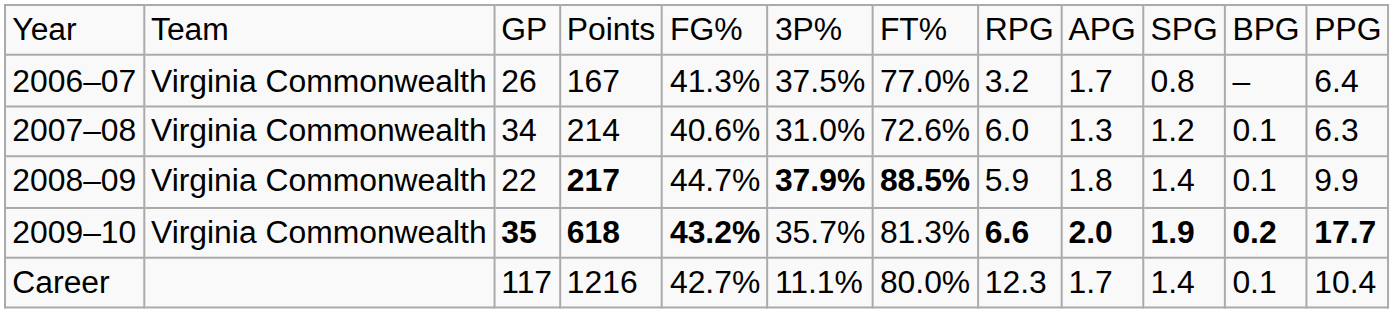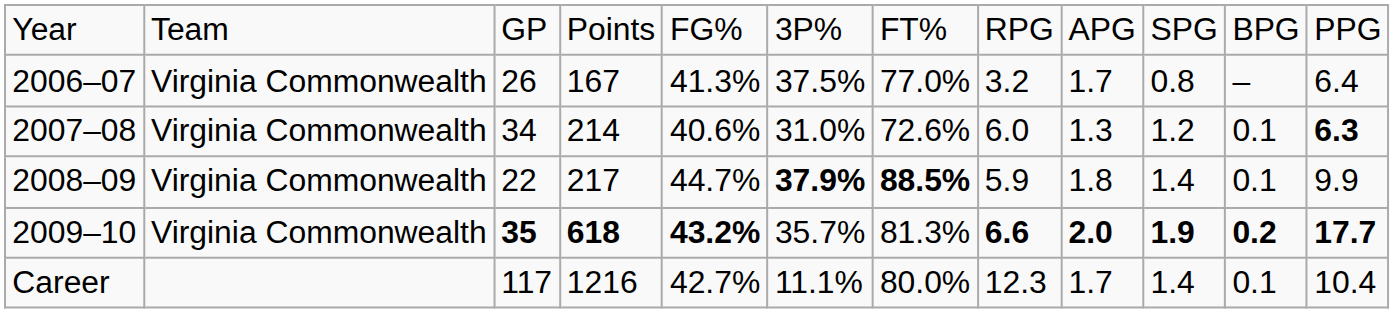(1336, 130) normal -> (1336, 130) bold
(593, 181) bold -> (593, 181) normal
